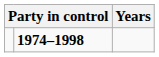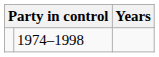(51, 39) bold -> (51, 39) normal
